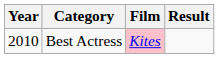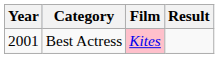(23, 41) 2010 -> (23, 41) 2001
